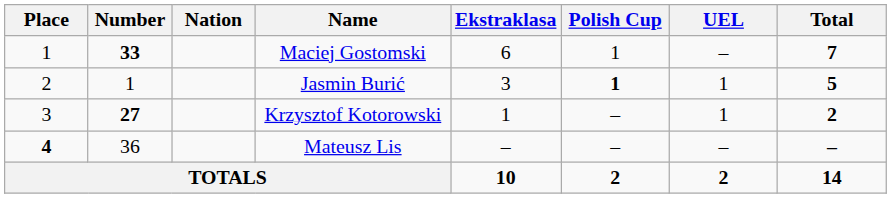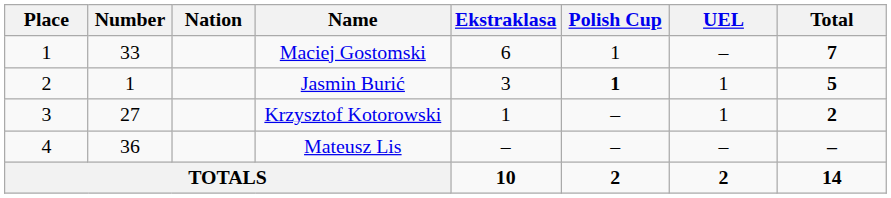(130, 51) bold -> (130, 51) normal
(130, 114) bold -> (130, 114) normal
(46, 146) bold -> (46, 146) normal
